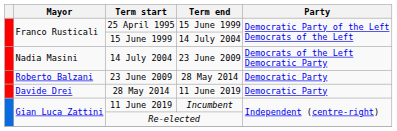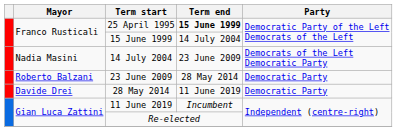(210, 25) normal -> (210, 25) bold
